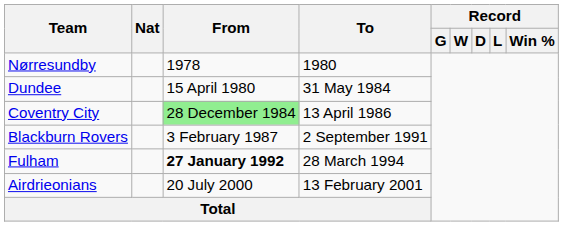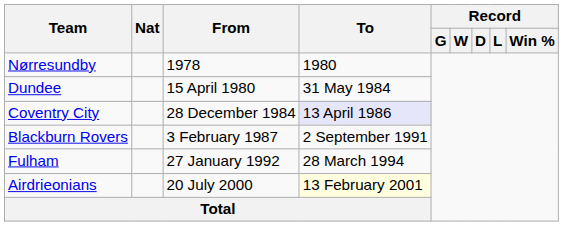(231, 112) lightgreen background -> (231, 112) no background
(347, 112) no background -> (347, 112) lavender background
(225, 161) bold -> (223, 161) normal
(363, 185) no background -> (363, 185) lightyellow background
